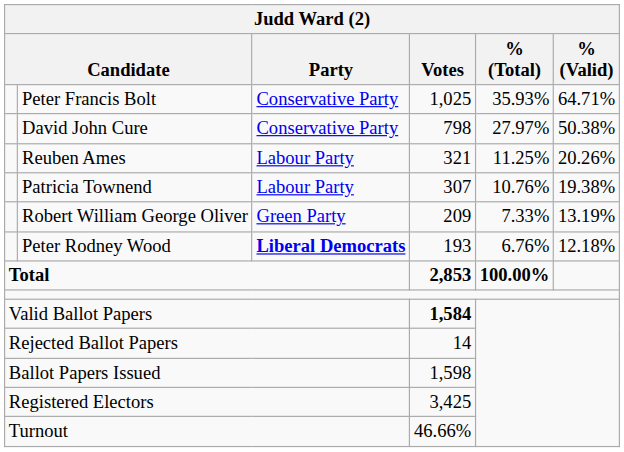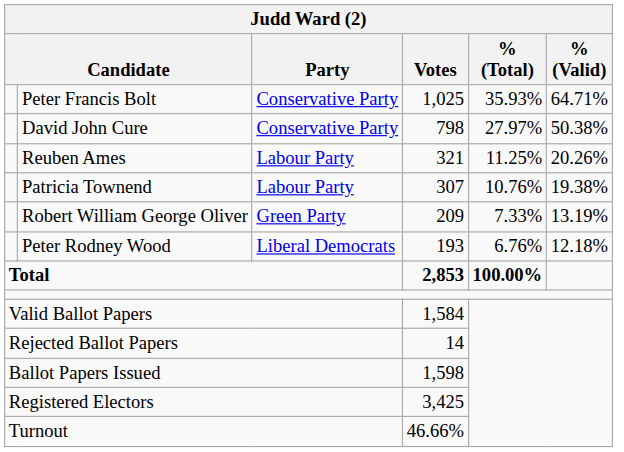(331, 246) bold -> (326, 246) normal
(450, 313) bold -> (443, 313) normal
